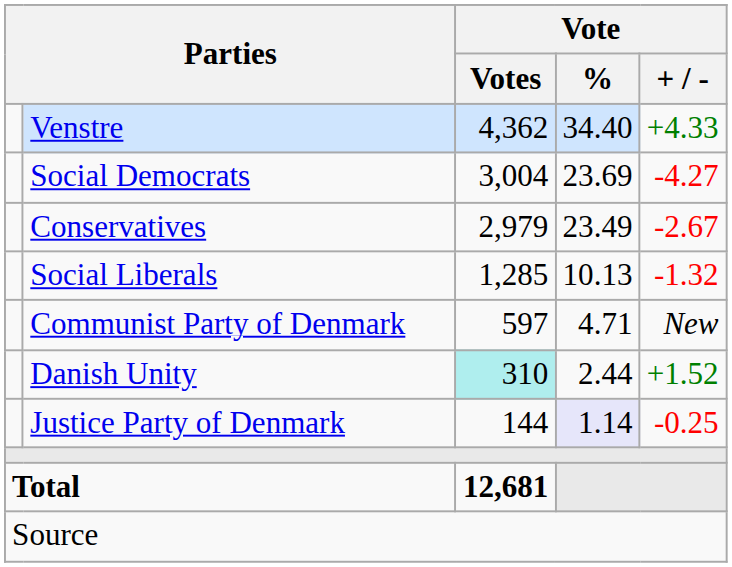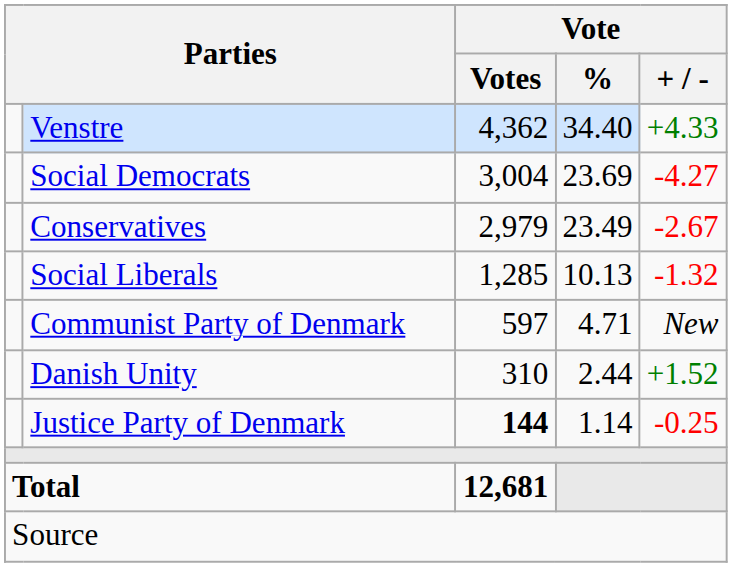(525, 373) paleturquoise background -> (525, 373) no background
(525, 422) normal -> (525, 422) bold
(605, 422) lavender background -> (605, 422) no background
